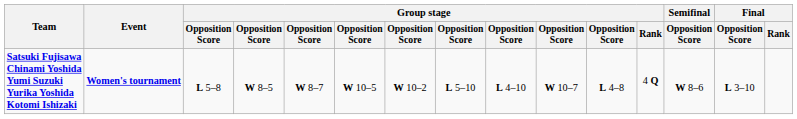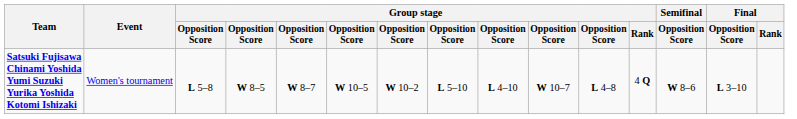(134, 81) bold -> (130, 81) normal
